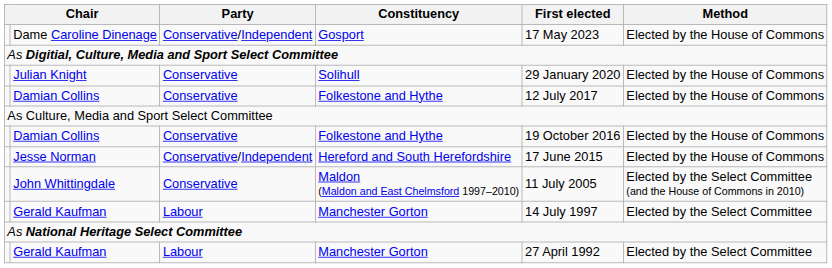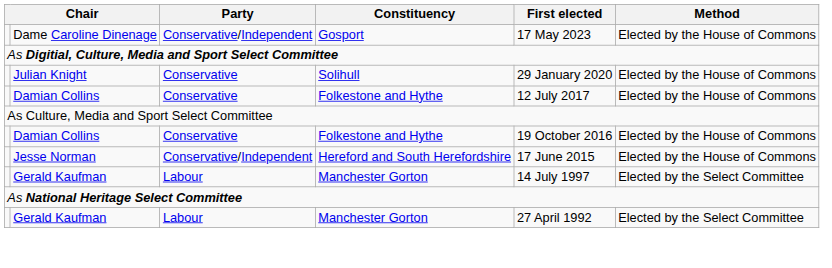- row: (64, 184)
